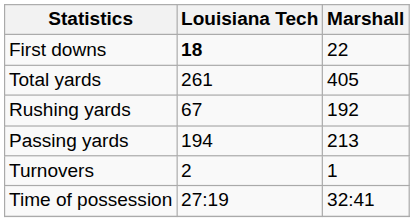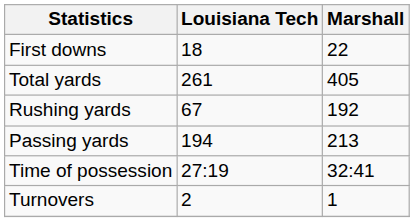(192, 49) bold -> (192, 49) normal
rows swapped: (51, 170) <-> (91, 200)
